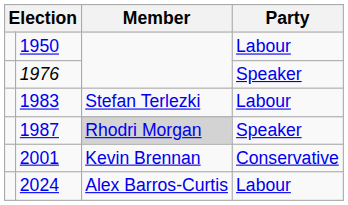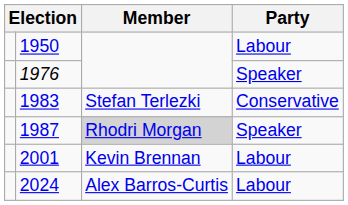(263, 102) Labour -> (287, 102) Conservative
(287, 158) Conservative -> (263, 158) Labour
